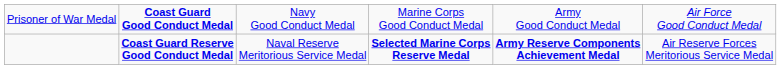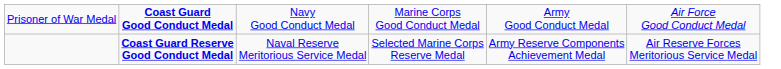(431, 49) bold -> (428, 49) normal
(568, 49) bold -> (557, 49) normal
